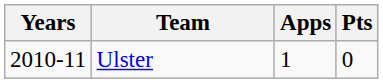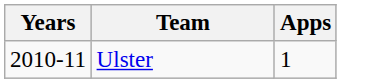- column: (357, 22)
